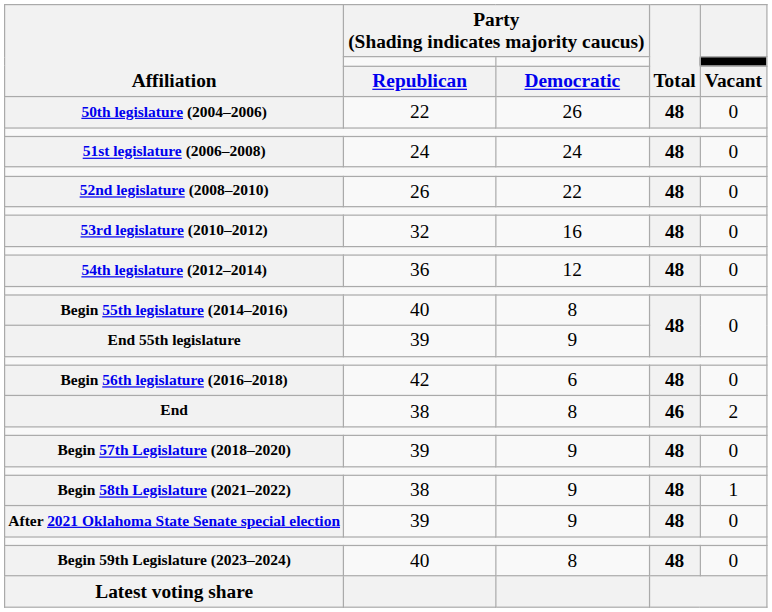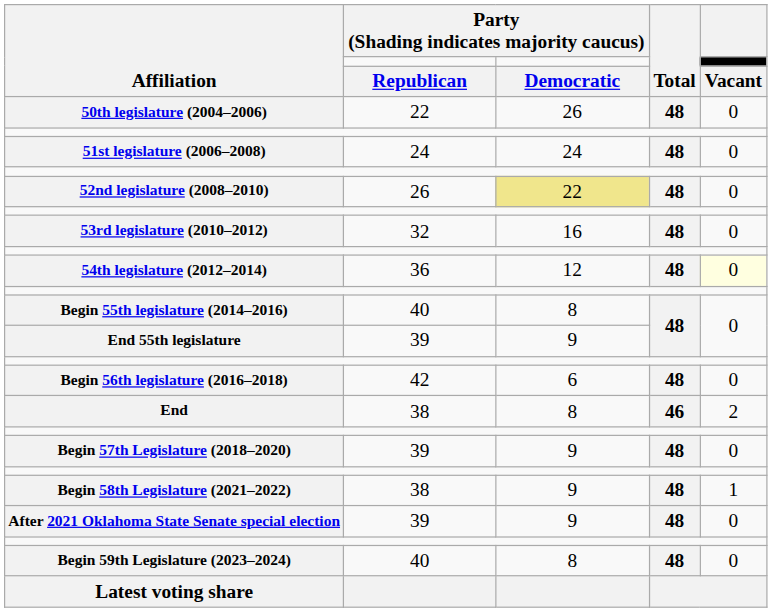(572, 191) no background -> (572, 191) khaki background
(733, 270) no background -> (733, 270) lightyellow background
